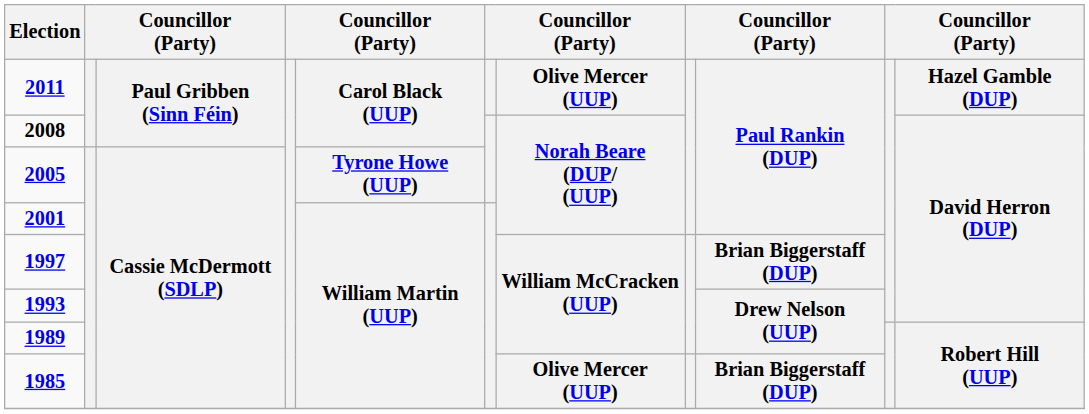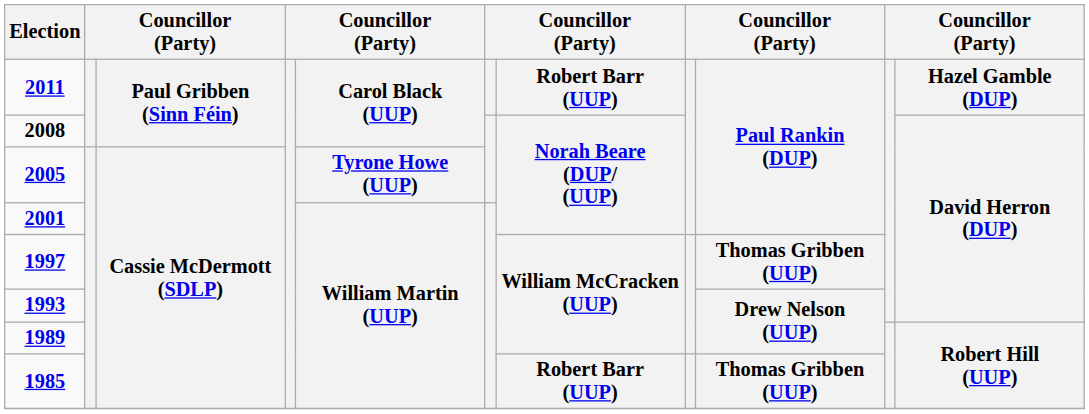(590, 87) Olive Mercer (UUP) -> (590, 87) Robert Barr (UUP)
(790, 261) Brian Biggerstaff (DUP) -> (790, 261) Thomas Gribben (UUP)
(590, 381) Olive Mercer (UUP) -> (590, 381) Robert Barr (UUP)
(790, 381) Brian Biggerstaff (DUP) -> (790, 381) Thomas Gribben (UUP)
